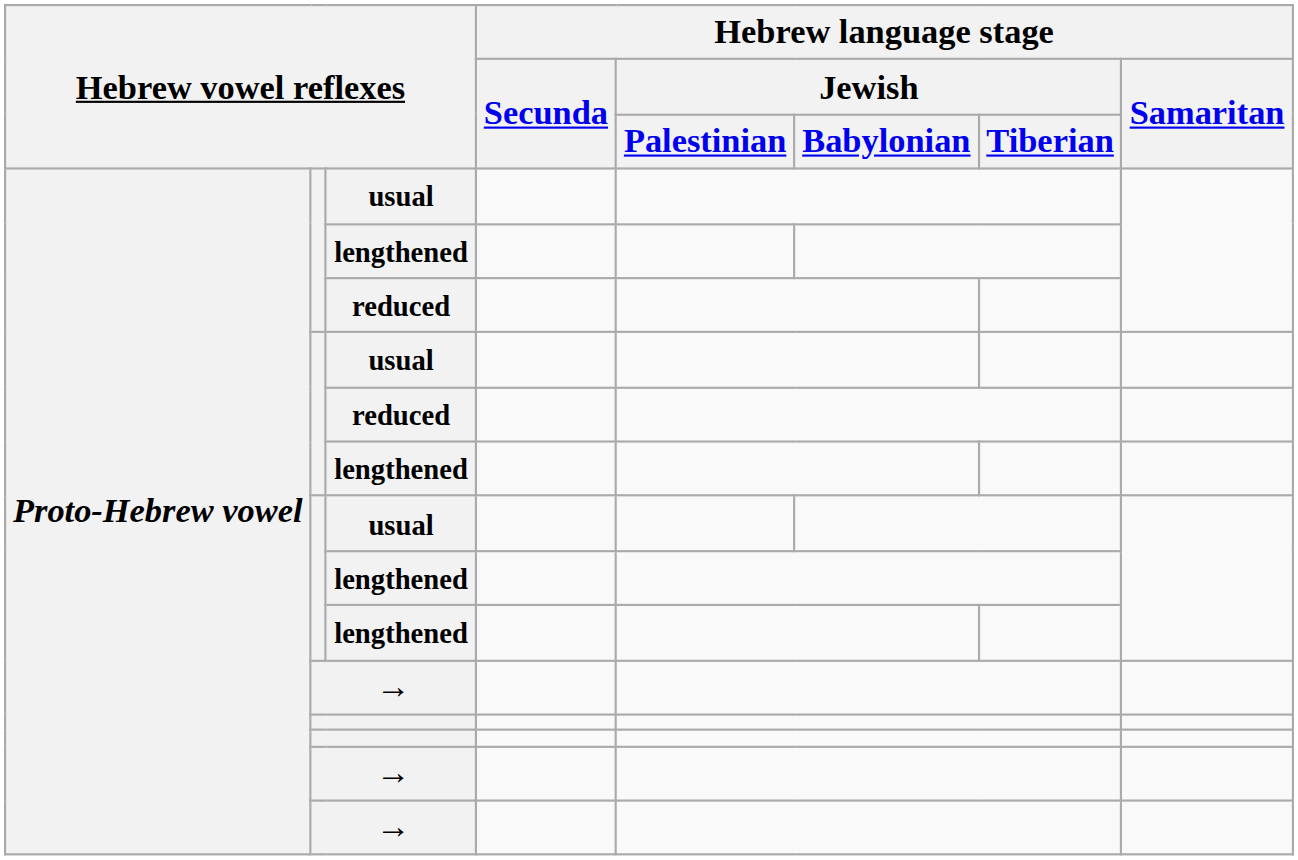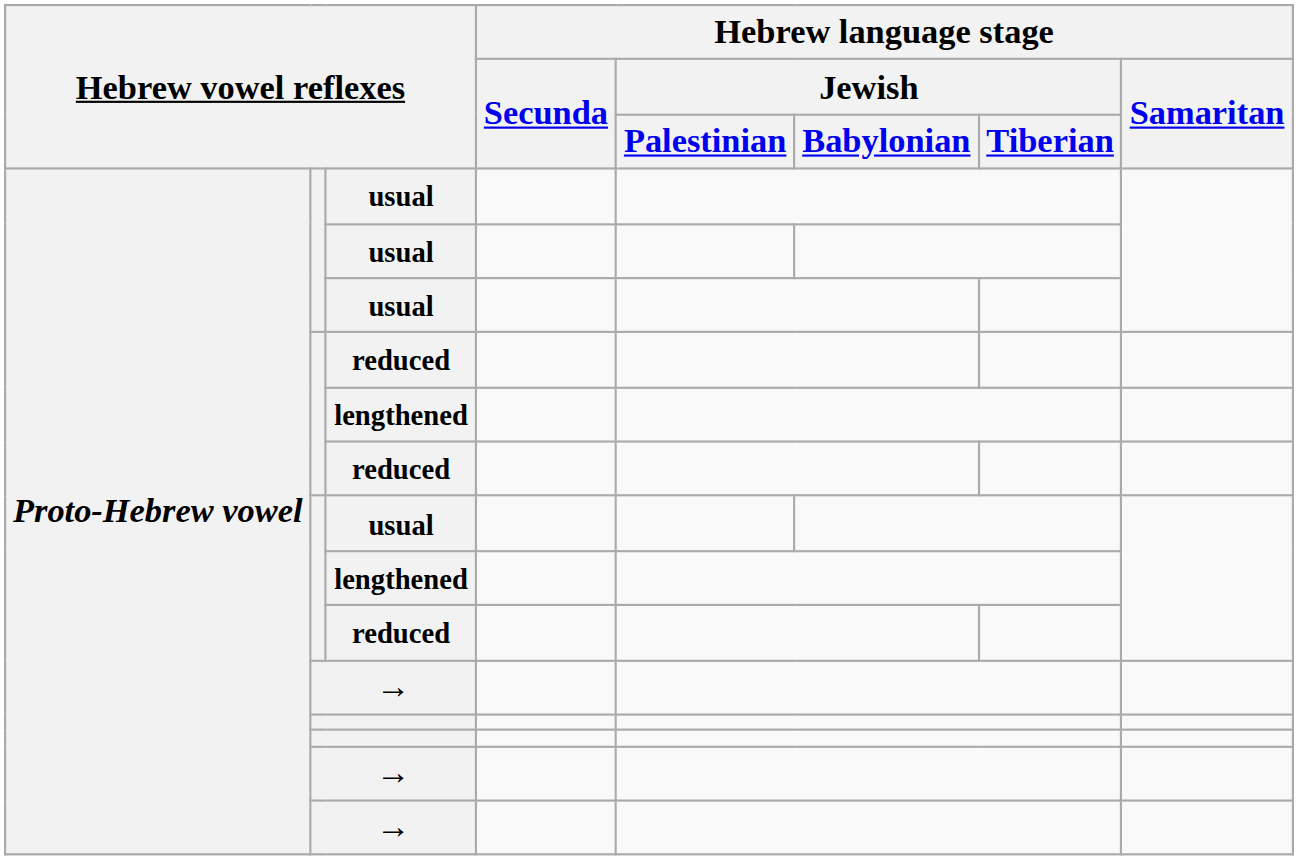(401, 252) lengthened -> (401, 252) usual
(401, 306) reduced -> (401, 306) usual
(401, 361) usual -> (401, 361) reduced
(401, 415) reduced -> (401, 415) lengthened
(401, 470) lengthened -> (401, 470) reduced
(401, 634) lengthened -> (401, 634) reduced
